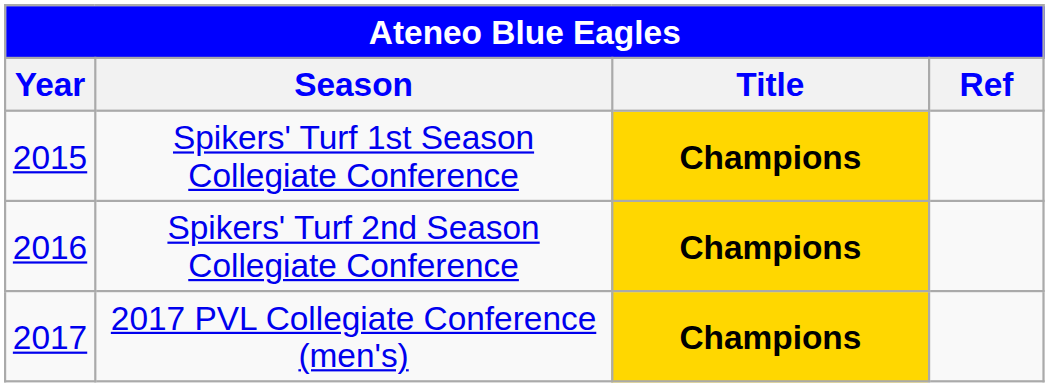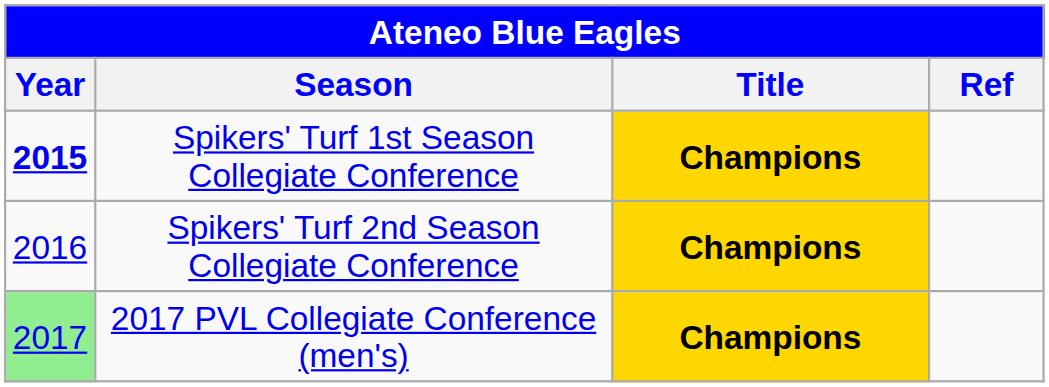(50, 156) normal -> (50, 156) bold
(50, 337) no background -> (50, 337) lightgreen background
